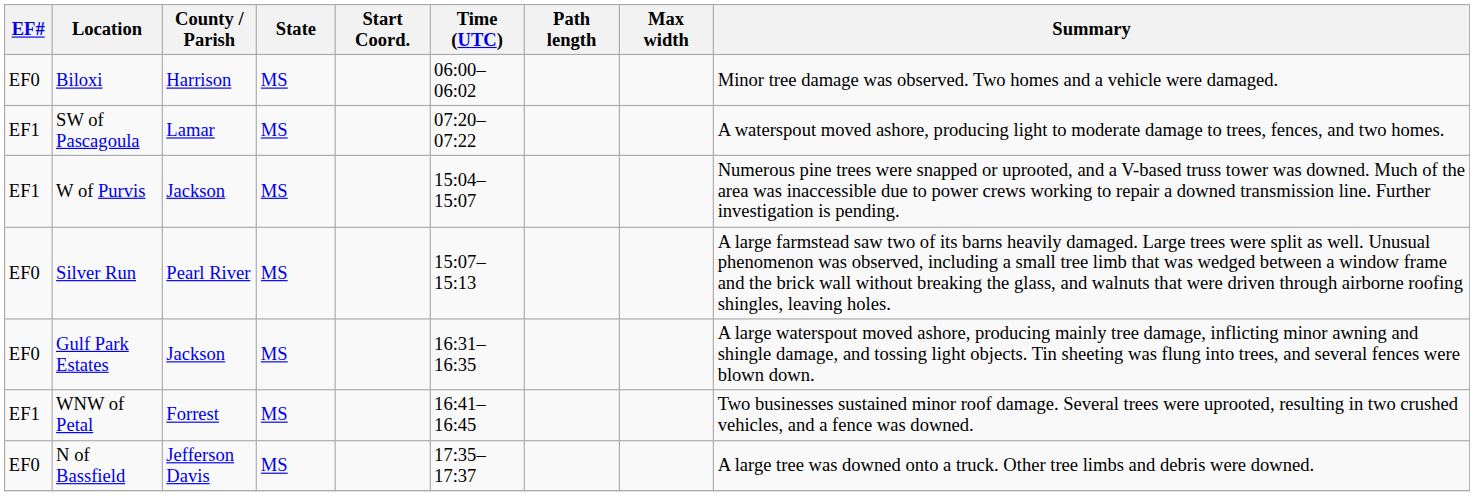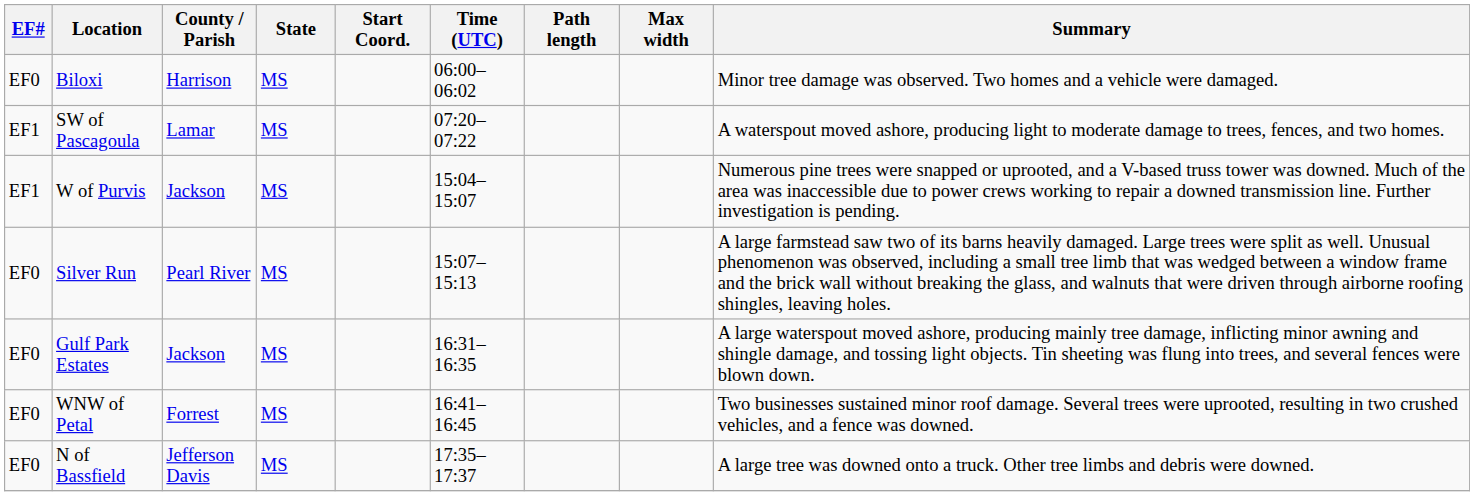(24, 415) EF1 -> (24, 415) EF0
